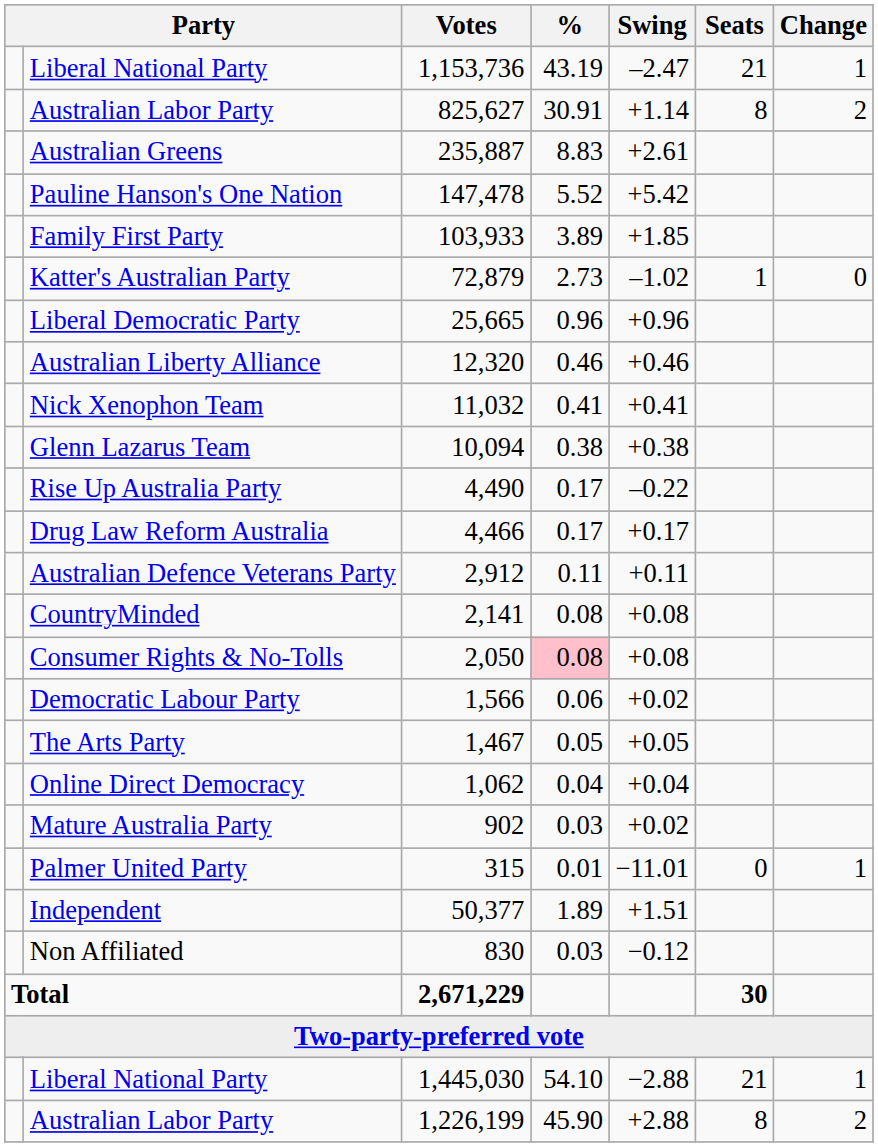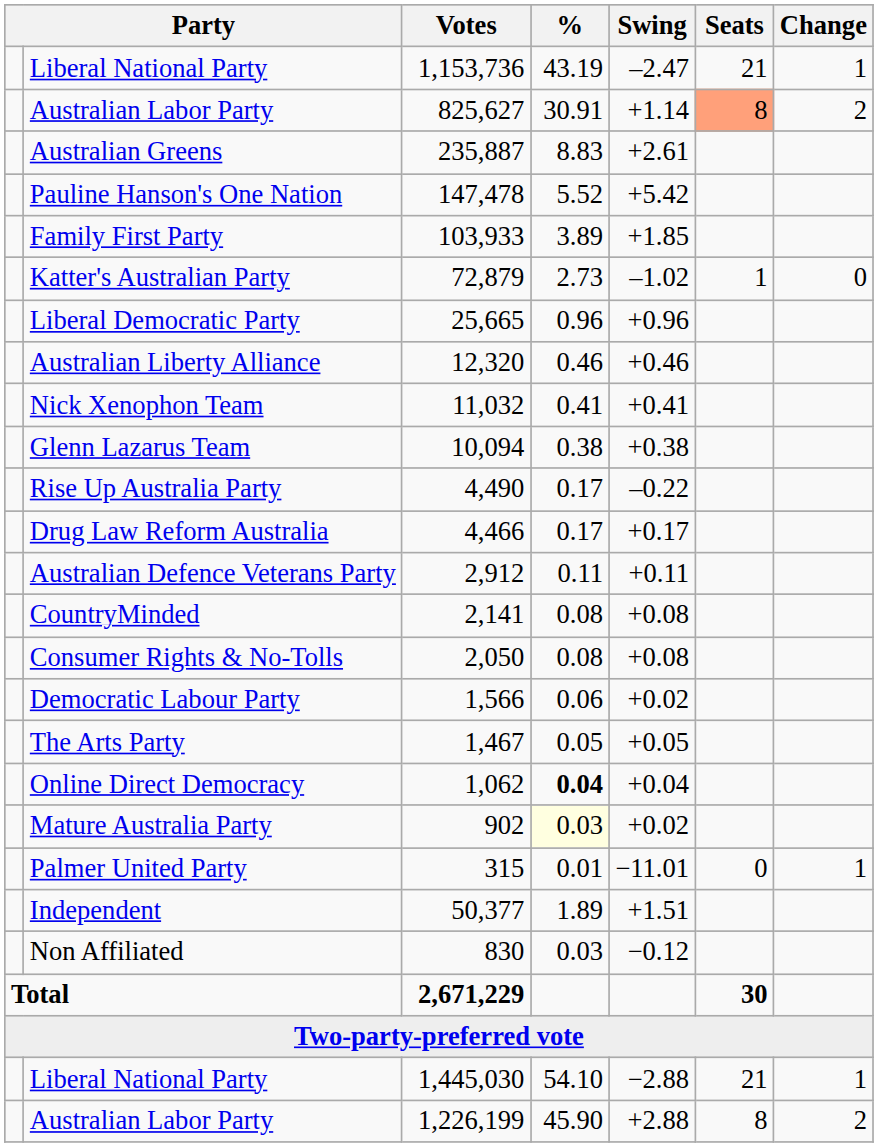(761, 109) no background -> (761, 109) lightsalmon background
(580, 657) pink background -> (580, 657) no background
(580, 783) normal -> (580, 783) bold
(580, 825) no background -> (580, 825) lightyellow background
